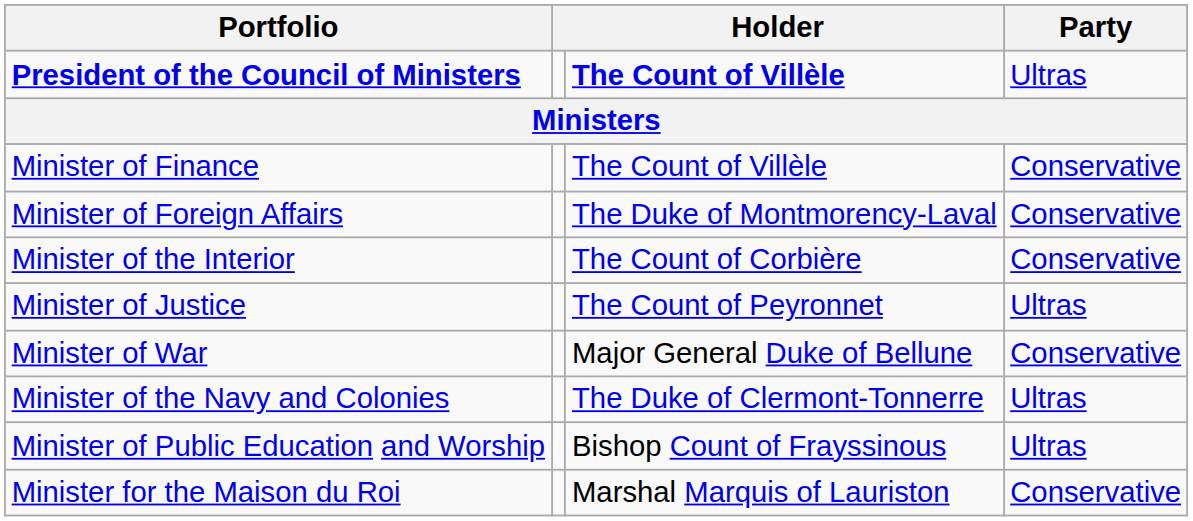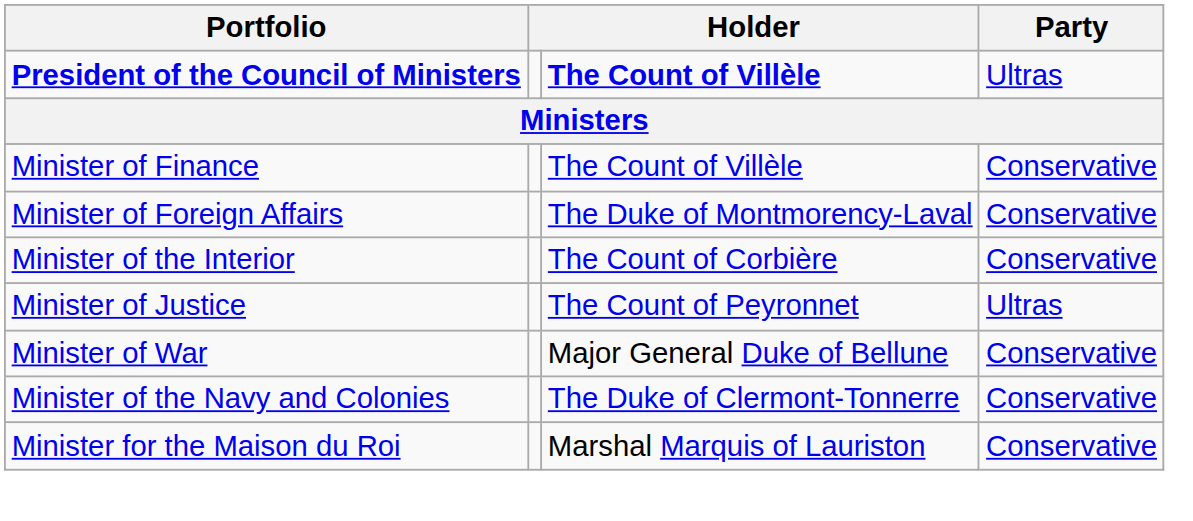(1048, 399) Ultras -> (1072, 399) Conservative
- row: (278, 445)
